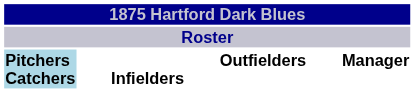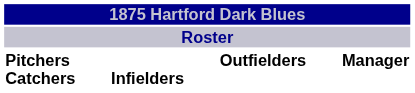(40, 69) lightblue background -> (40, 69) no background
